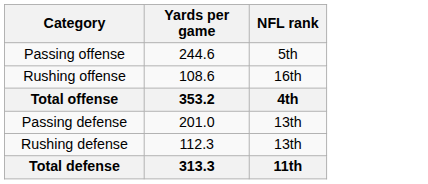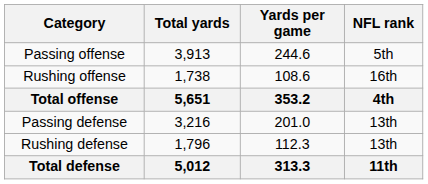+ column: (192, 23)
